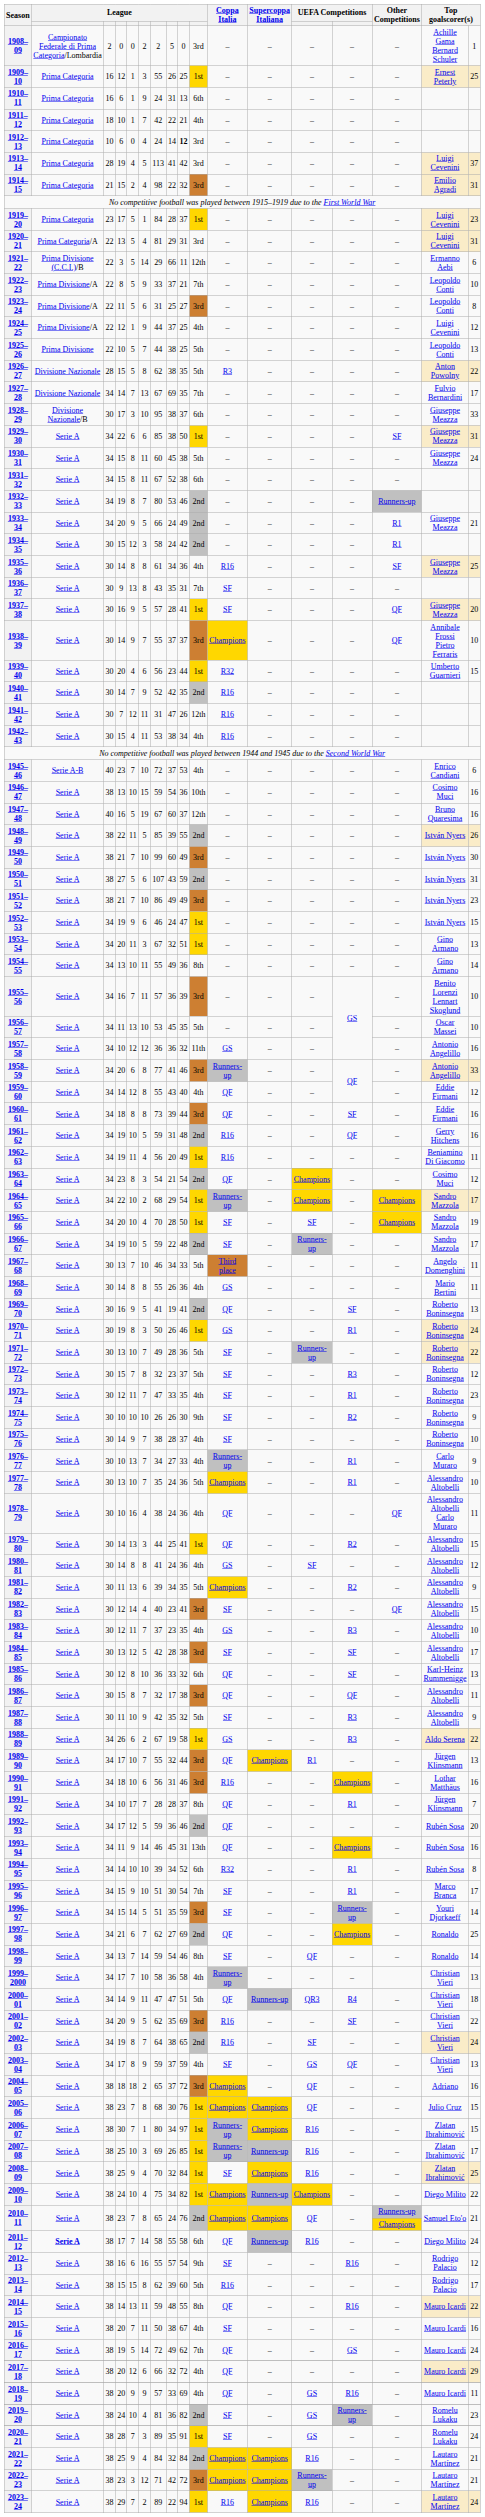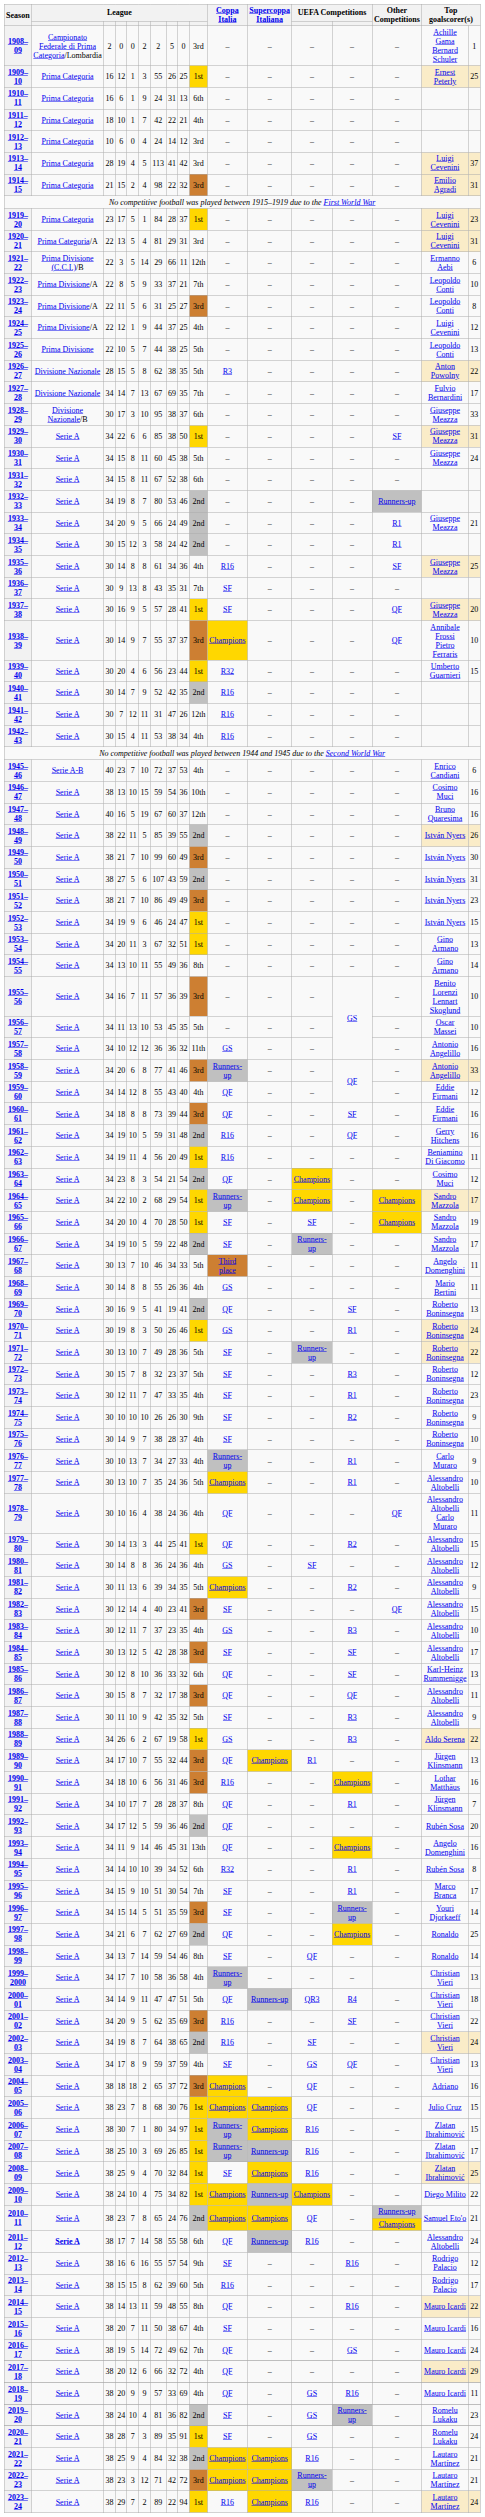(184, 141) bold -> (184, 141) normal
(158, 1565) 41 -> (158, 1565) 36
(445, 1847) Rubén Sosa -> (445, 1847) Angelo Domenghini
(445, 2241) Diego Milito -> (445, 2241) Alessandro Altobelli
(184, 2458) 84 -> (184, 2458) 38
